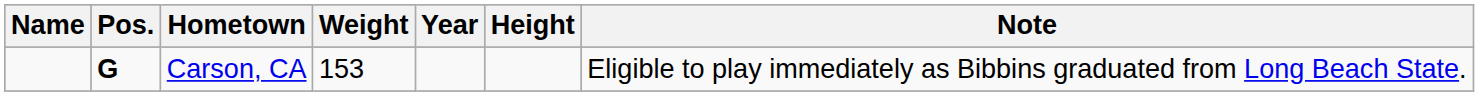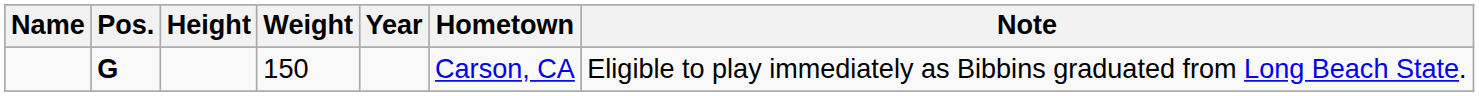columns swapped: (533, 25) <-> (237, 25)
(342, 68) 153 -> (286, 68) 150
